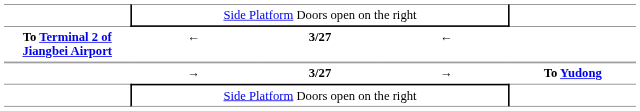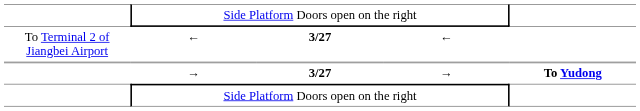(67, 44) bold -> (67, 44) normal
